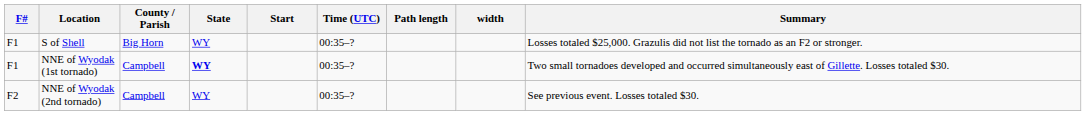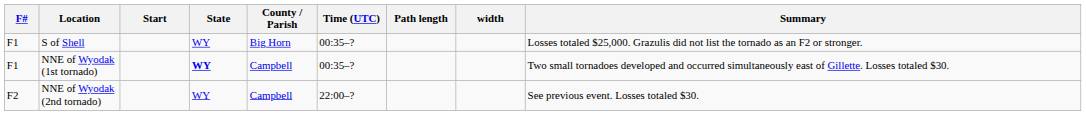columns swapped: (155, 19) <-> (282, 19)
(337, 95) 00:35–? -> (337, 95) 22:00–?
